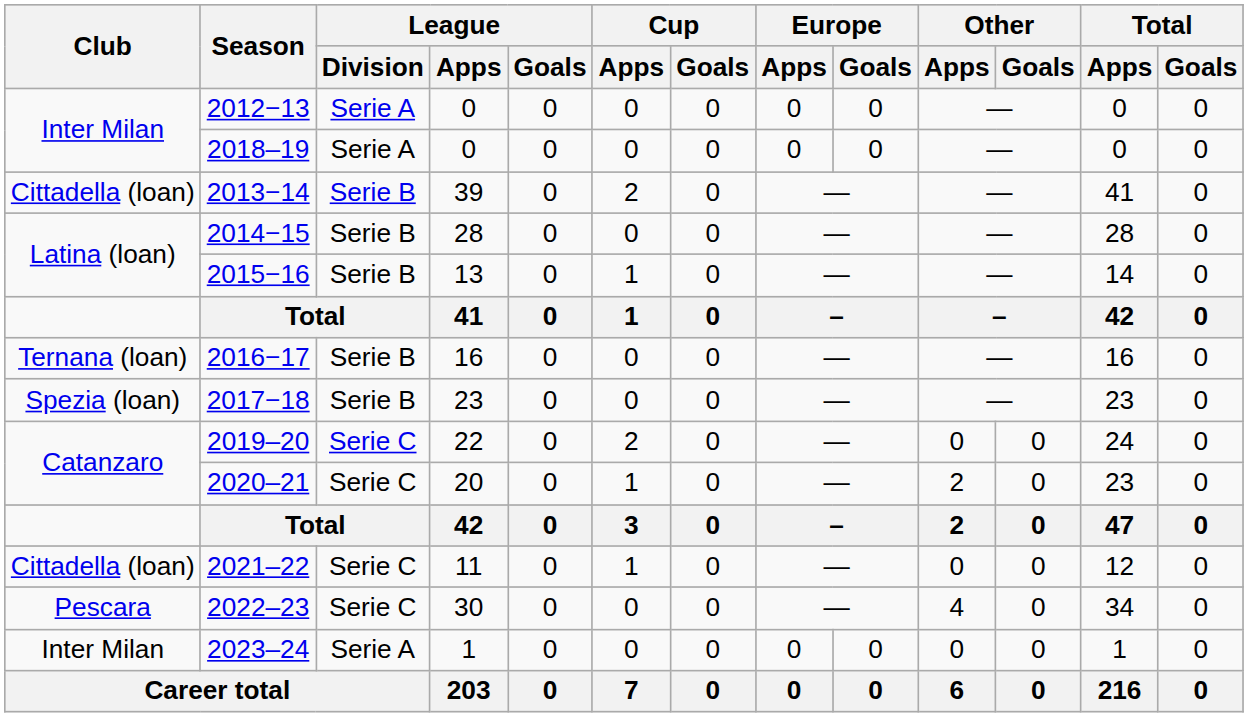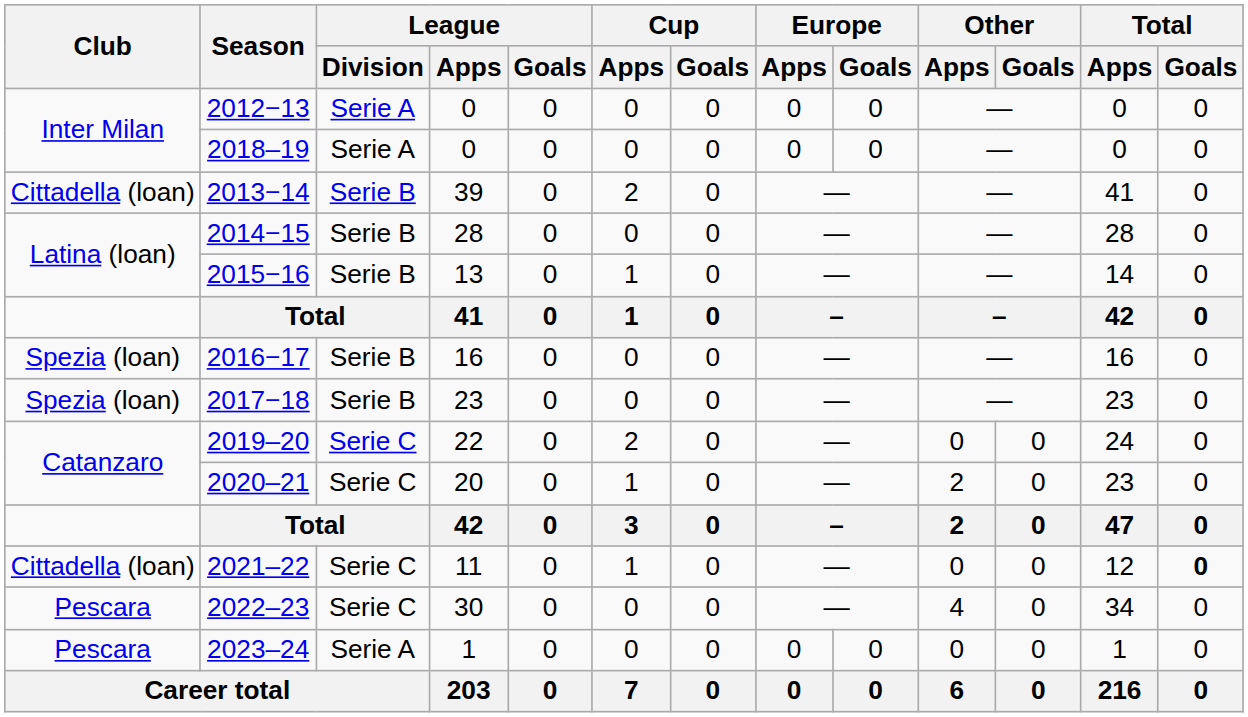(103, 358) Ternana (loan) -> (103, 358) Spezia (loan)
(1201, 566) normal -> (1201, 566) bold
(103, 649) Inter Milan -> (103, 649) Pescara
